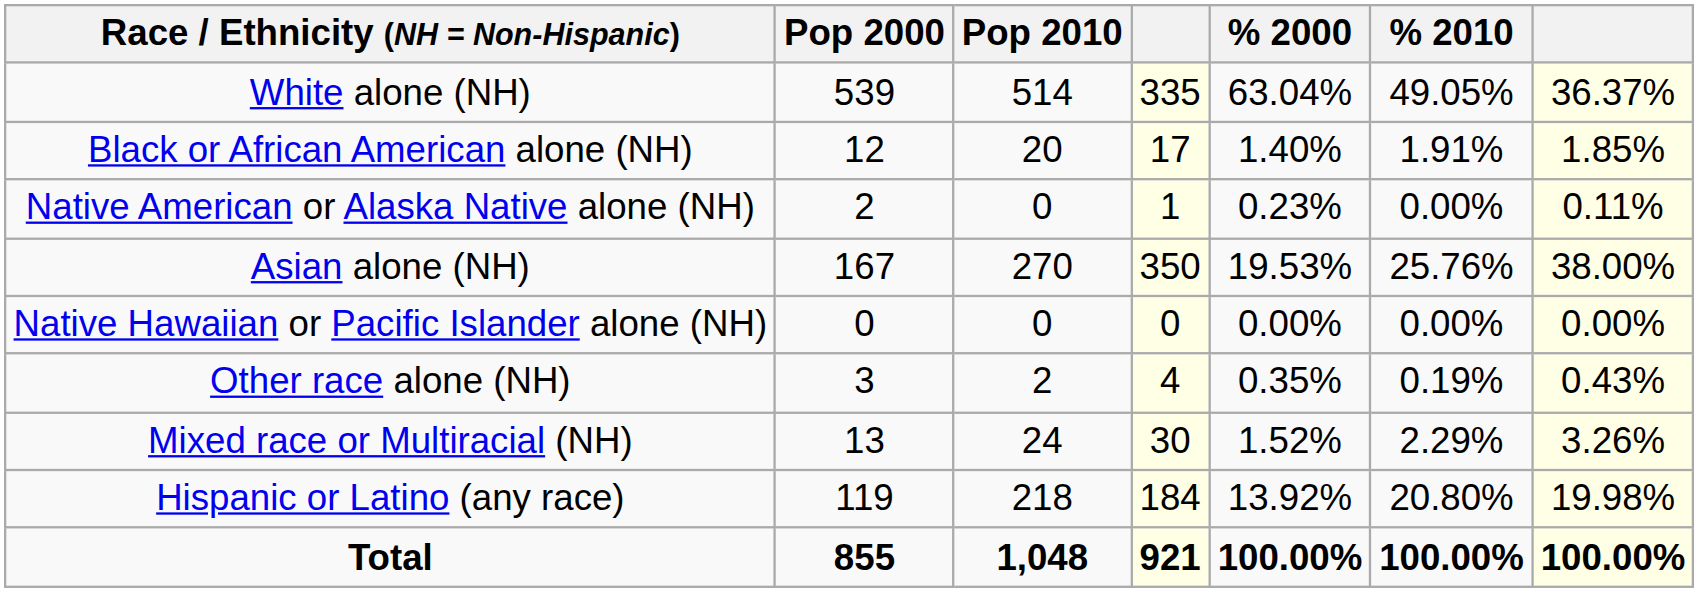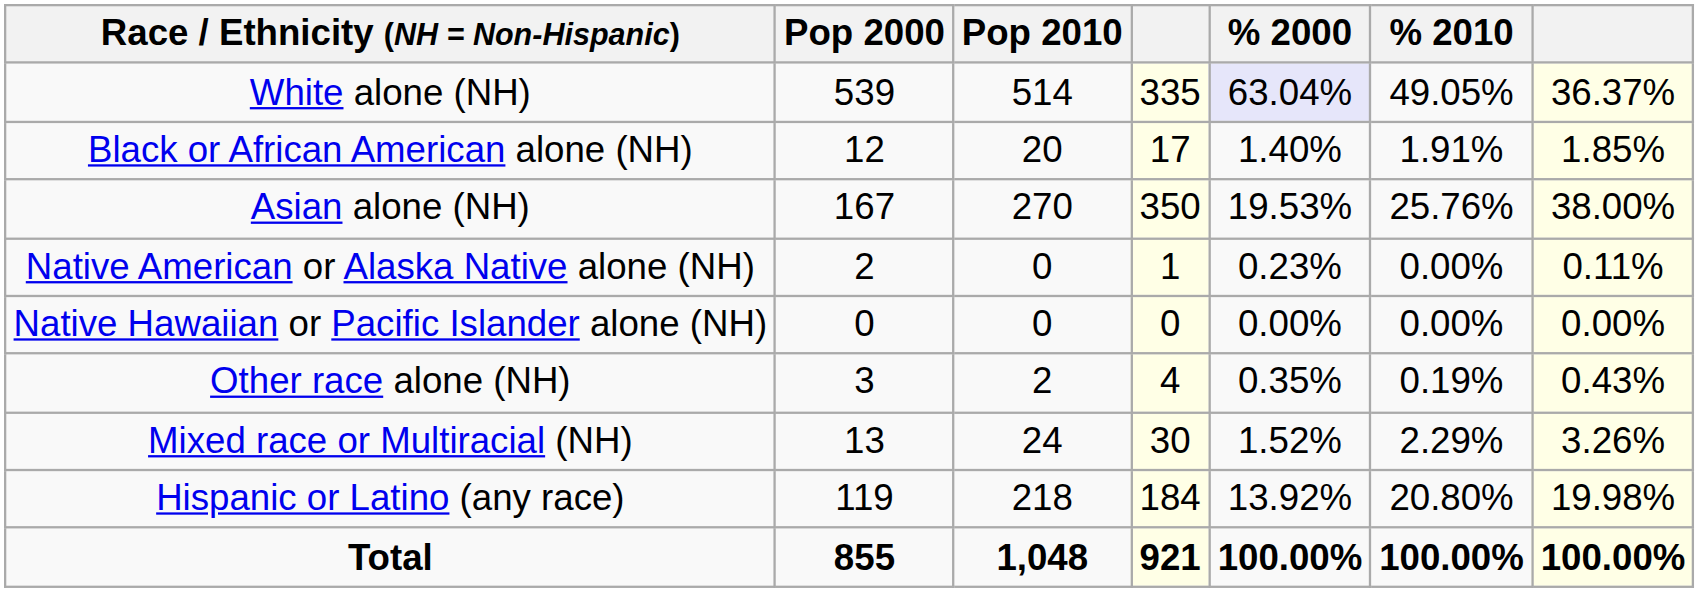(1290, 91) no background -> (1290, 91) lavender background
rows swapped: (390, 207) <-> (390, 265)
